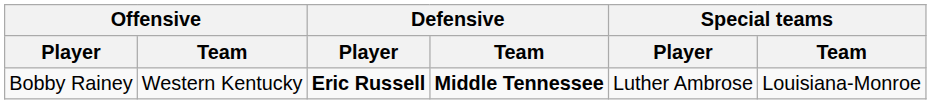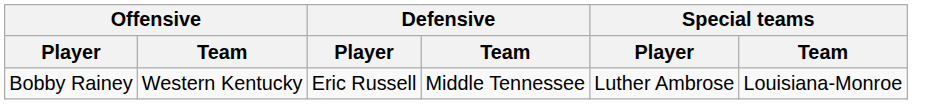(368, 83) bold -> (364, 83) normal
(519, 83) bold -> (505, 83) normal
